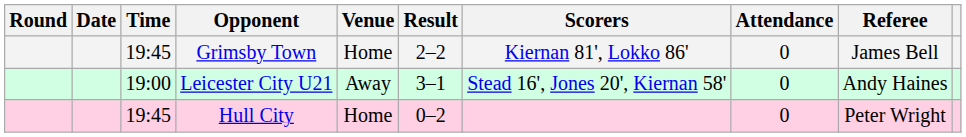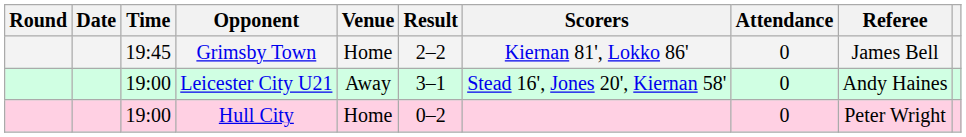(148, 115) 19:45 -> (148, 115) 19:00
